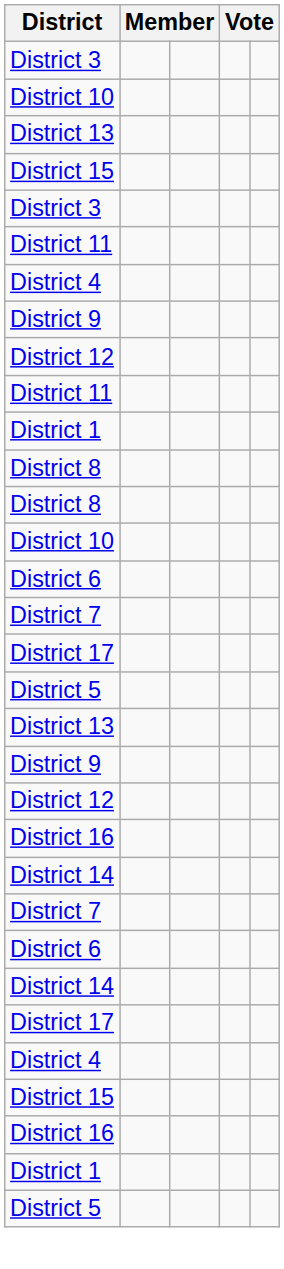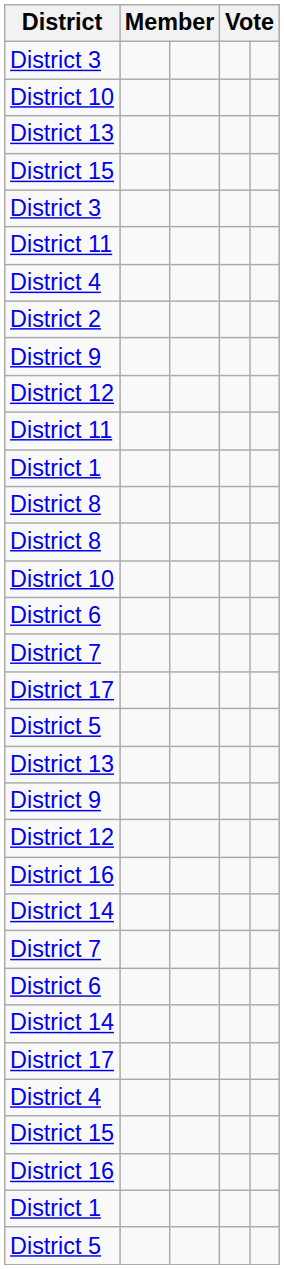+ row: (56, 319)
